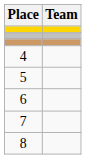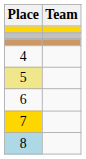(23, 78) no background -> (23, 78) khaki background
(23, 121) no background -> (23, 121) gold background
(23, 143) no background -> (23, 143) lightblue background
